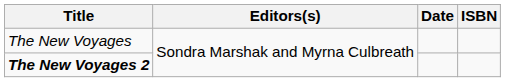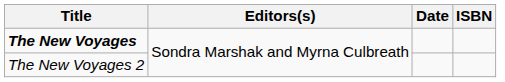(70, 40) normal -> (72, 40) bold
(79, 64) bold -> (76, 64) normal
